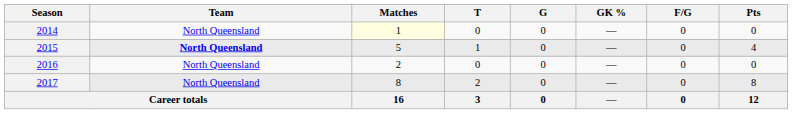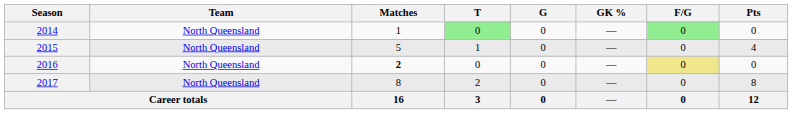(398, 30) lightyellow background -> (398, 30) no background
(478, 30) no background -> (478, 30) lightgreen background
(683, 30) no background -> (683, 30) lightgreen background
(221, 48) bold -> (221, 48) normal
(398, 65) normal -> (398, 65) bold
(683, 65) no background -> (683, 65) khaki background
